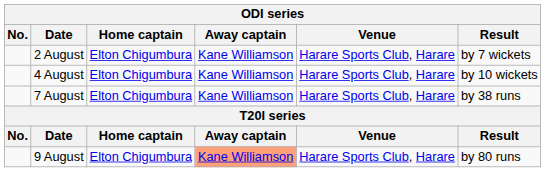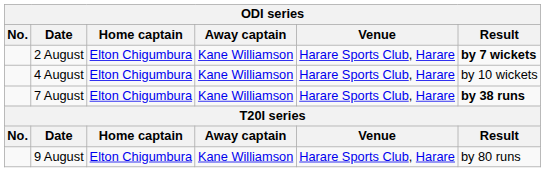(496, 55) normal -> (499, 55) bold
(491, 95) normal -> (493, 95) bold
(246, 156) lightsalmon background -> (246, 156) no background
